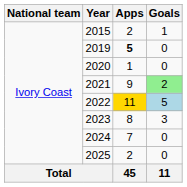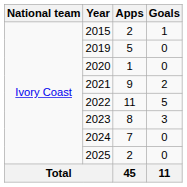(130, 48) bold -> (130, 48) normal
(164, 84) lightgreen background -> (164, 84) no background
(130, 102) gold background -> (130, 102) no background
(164, 102) lightblue background -> (164, 102) no background
